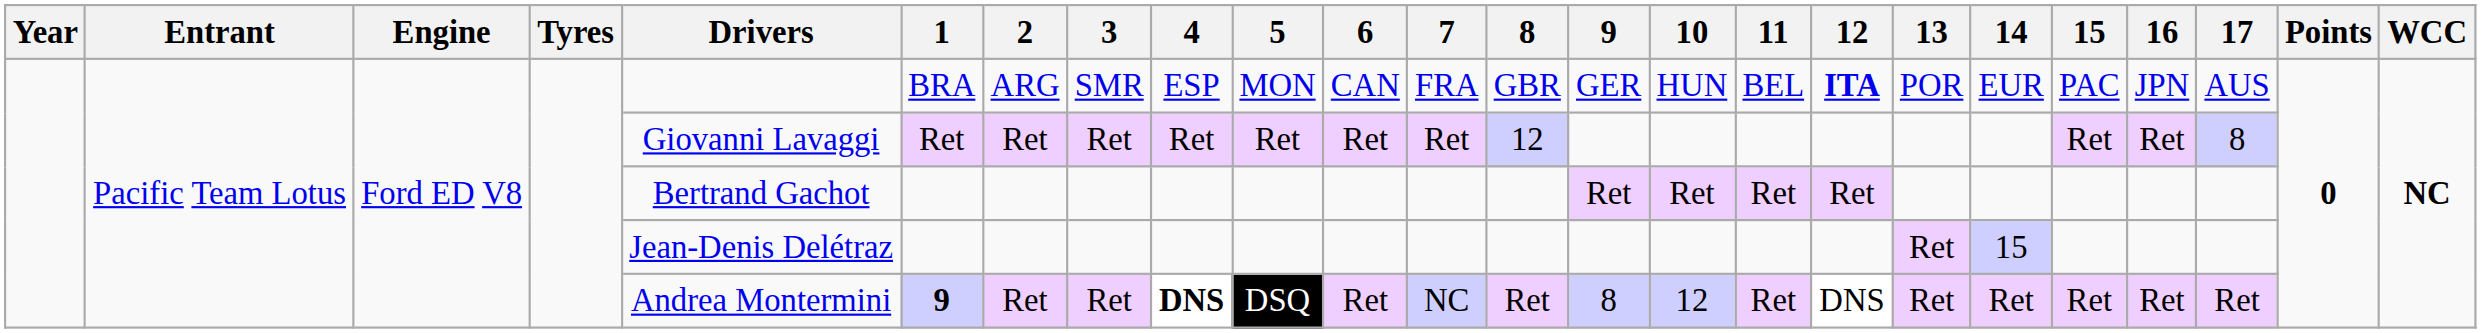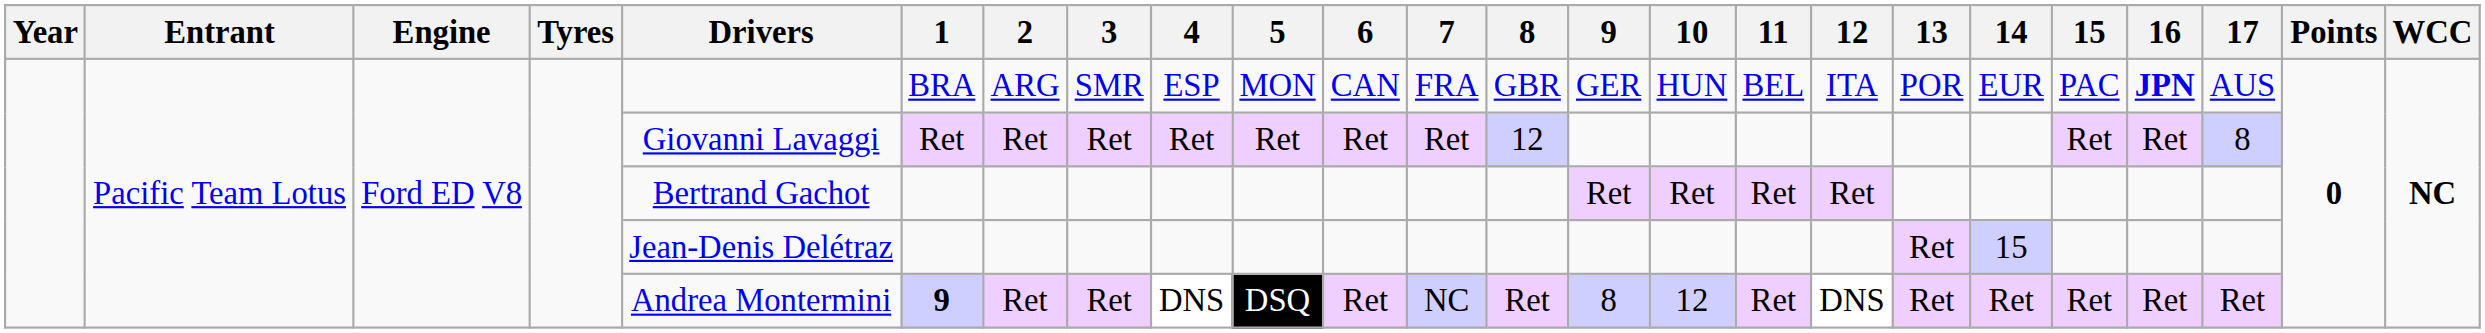(1852, 85) bold -> (1852, 85) normal
(2162, 85) normal -> (2165, 85) bold
(1192, 301) bold -> (1192, 301) normal
